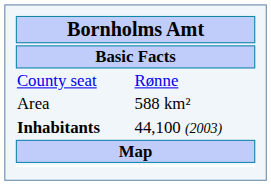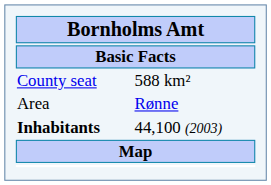(156, 81) Rønne -> (162, 81) 588 km²
(162, 104) 588 km² -> (156, 104) Rønne
